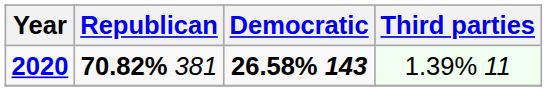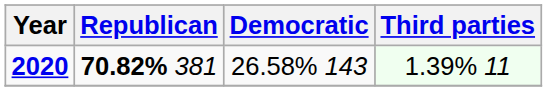(299, 66) bold -> (299, 66) normal
